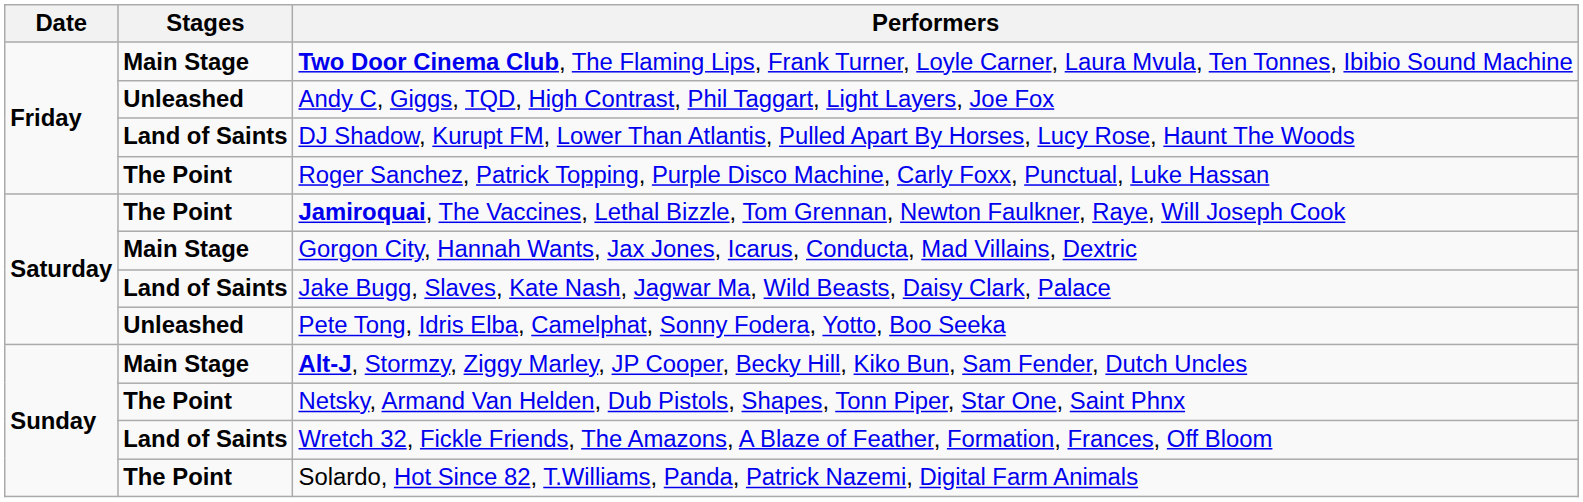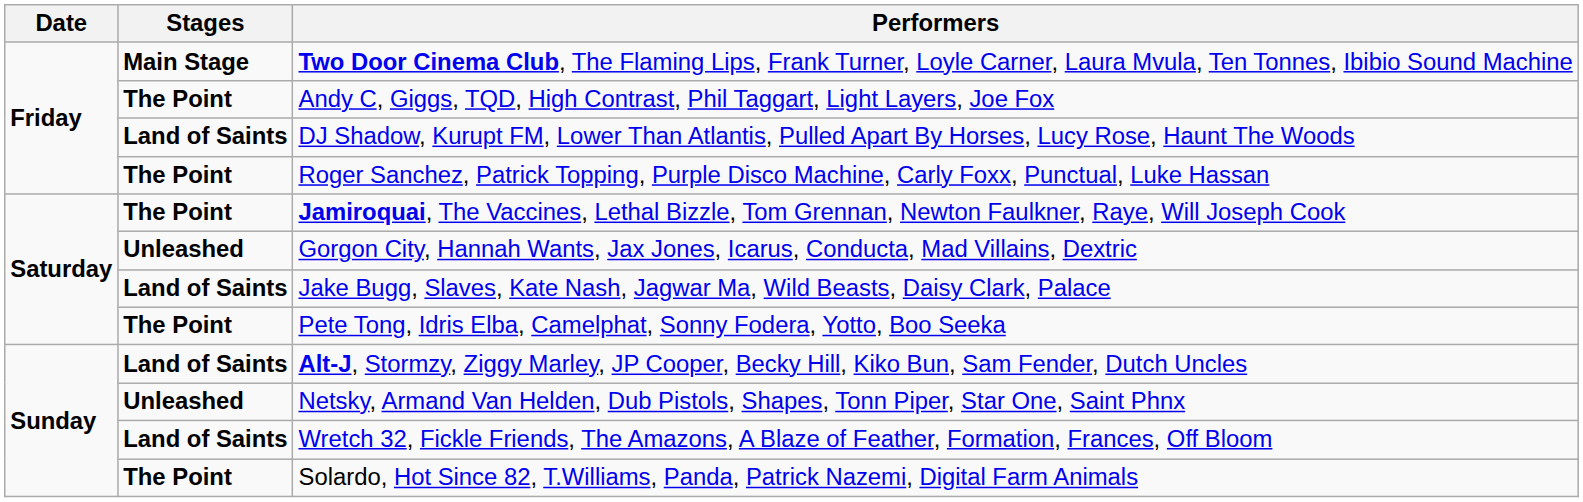(184, 99) Unleashed -> (178, 99) The Point
(186, 250) Main Stage -> (184, 250) Unleashed
(184, 325) Unleashed -> (178, 325) The Point
(186, 363) Main Stage -> (205, 363) Land of Saints
(178, 401) The Point -> (184, 401) Unleashed
